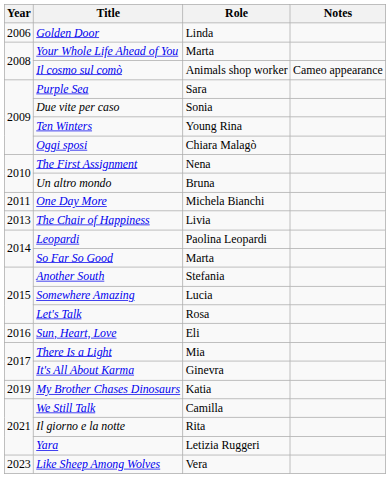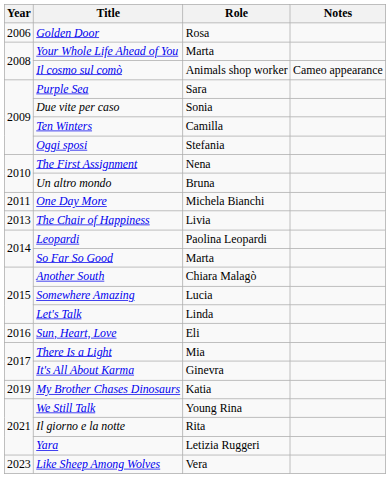(199, 32) Linda -> (197, 32) Rosa
(214, 126) Young Rina -> (204, 126) Camilla
(221, 145) Chiara Malagò -> (205, 145) Stefania
(205, 276) Stefania -> (221, 276) Chiara Malagò
(197, 314) Rosa -> (199, 314) Linda
(204, 408) Camilla -> (214, 408) Young Rina
